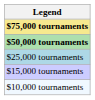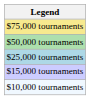(47, 26) bold -> (45, 26) normal
(47, 41) bold -> (45, 41) normal
